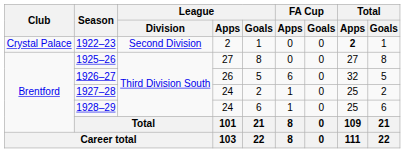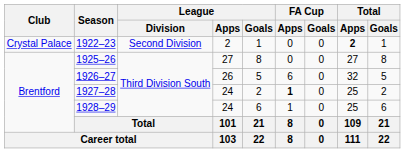(290, 92) normal -> (290, 92) bold
